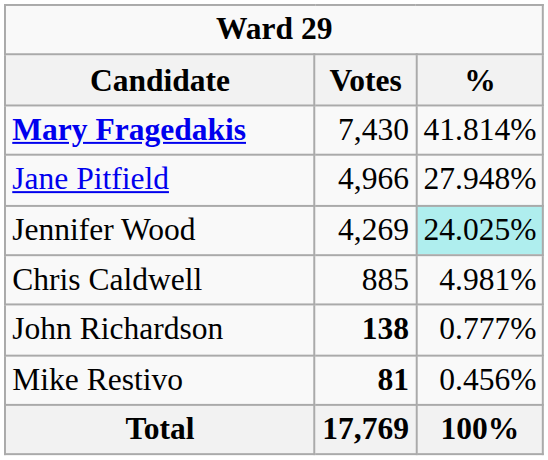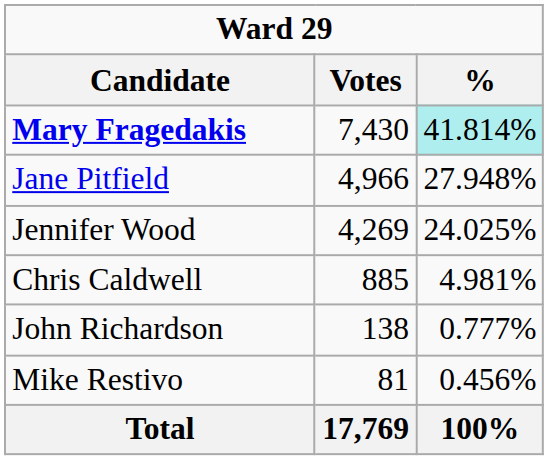(480, 129) no background -> (480, 129) paleturquoise background
(480, 229) paleturquoise background -> (480, 229) no background
(385, 329) bold -> (385, 329) normal
(393, 379) bold -> (393, 379) normal
